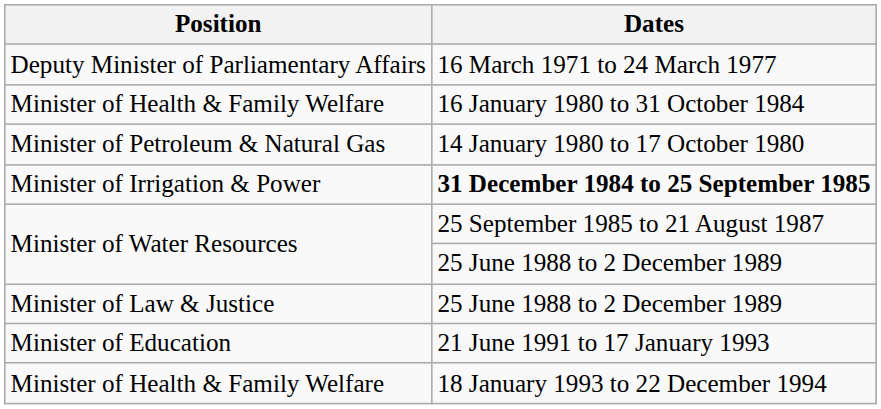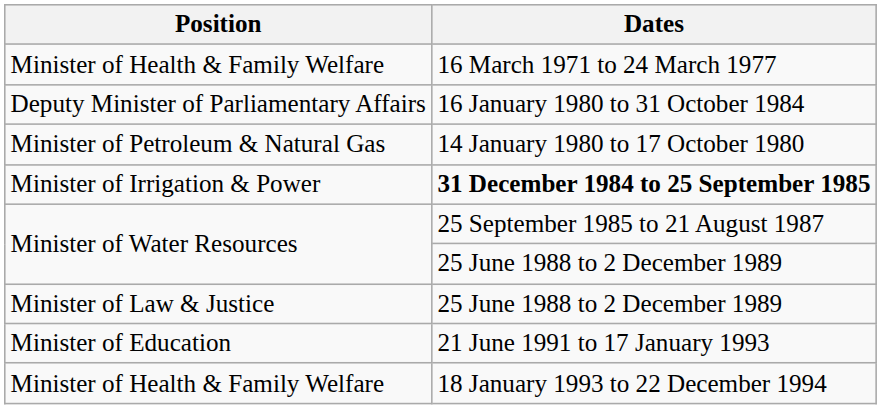(218, 64) Deputy Minister of Parliamentary Affairs -> (197, 64) Minister of Health & Family Welfare
(197, 104) Minister of Health & Family Welfare -> (218, 104) Deputy Minister of Parliamentary Affairs
